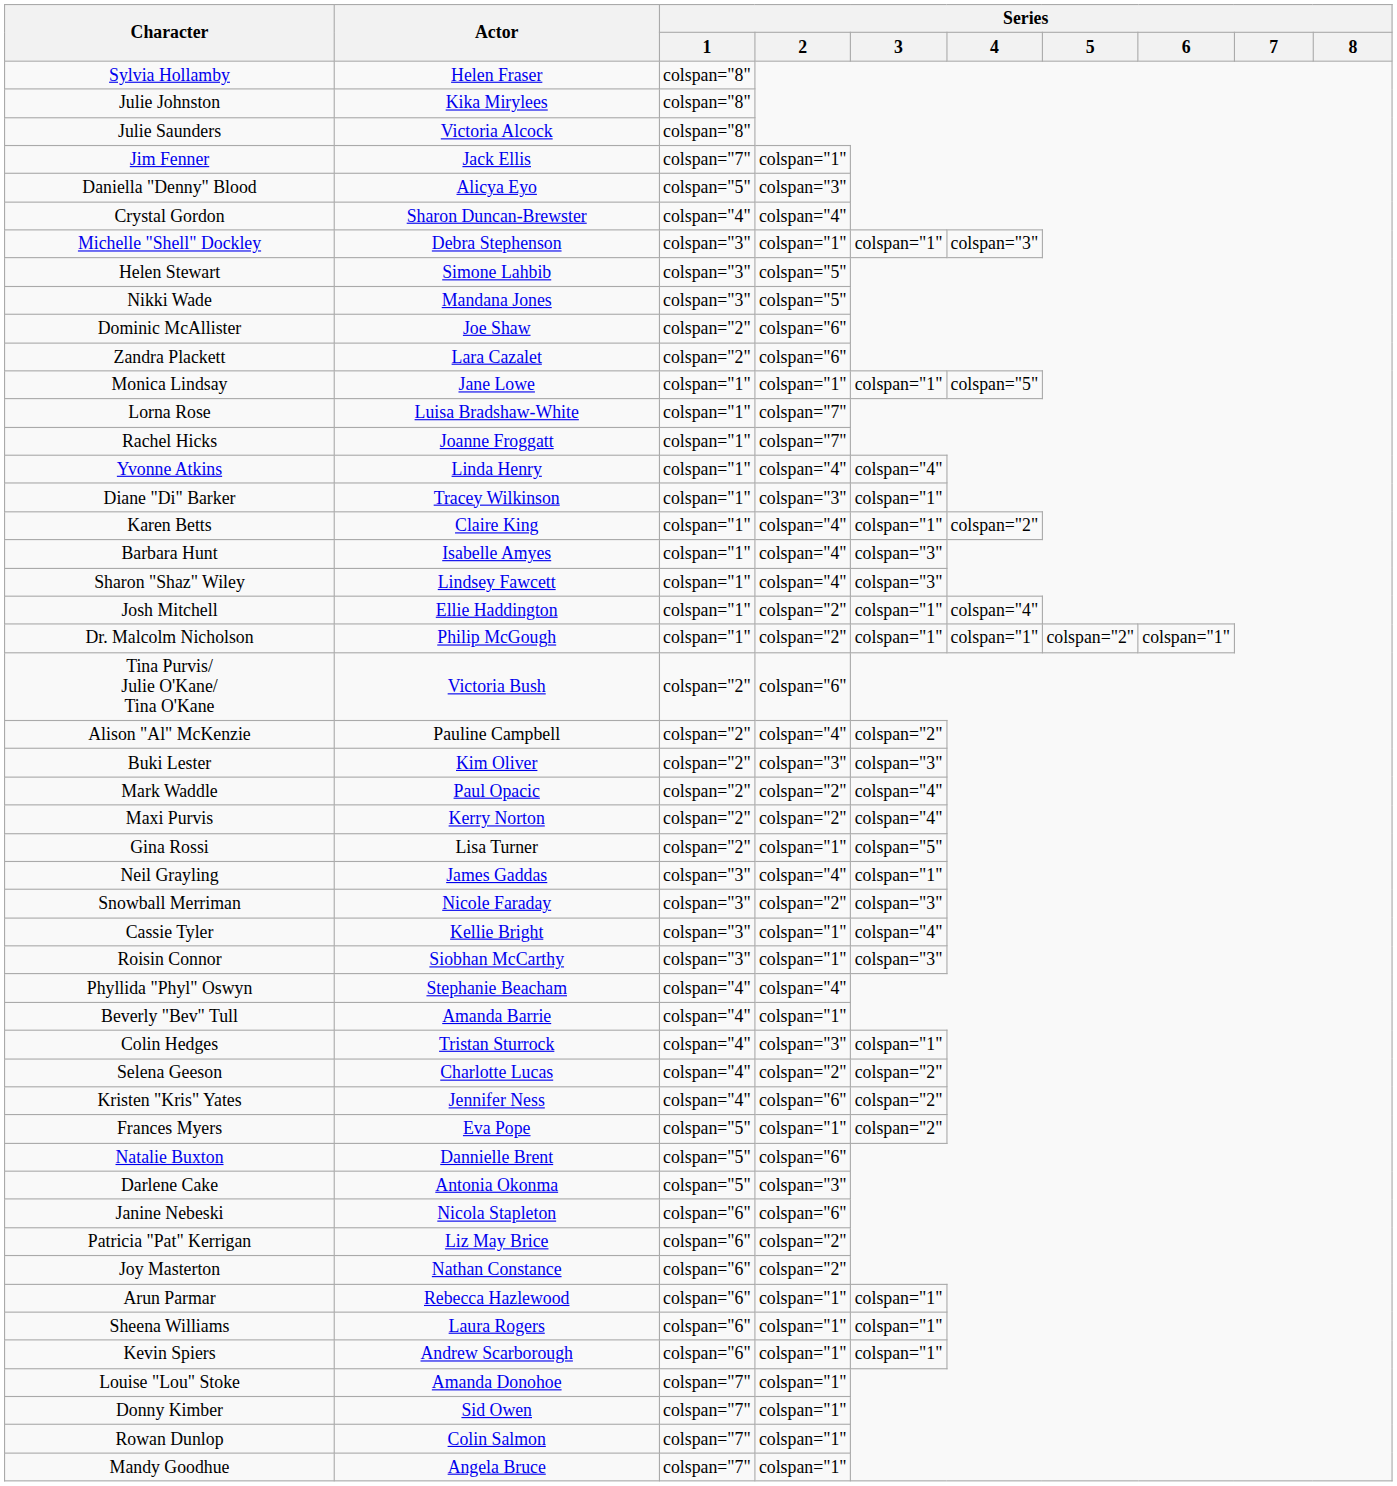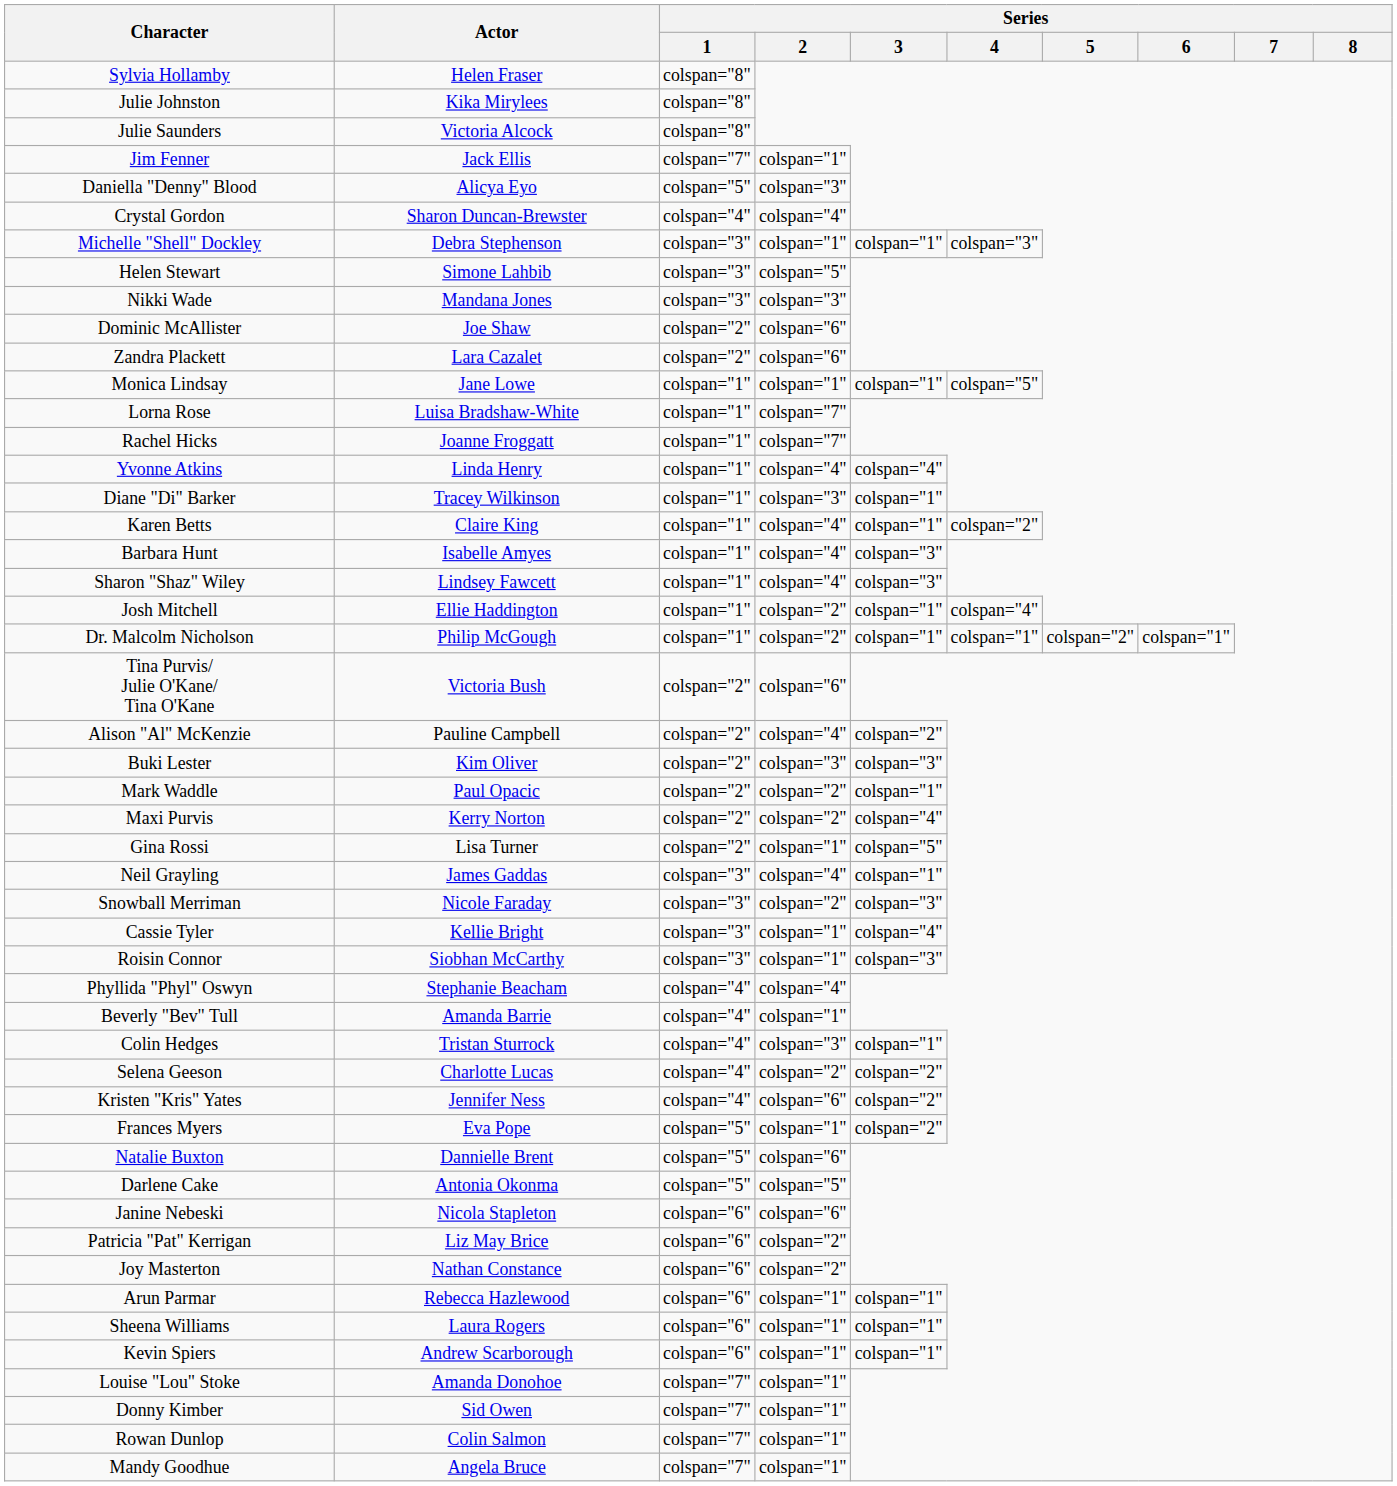(803, 300) colspan="5" -> (803, 300) colspan="3"
(899, 790) colspan="4" -> (899, 790) colspan="1"
(803, 1185) colspan="3" -> (803, 1185) colspan="5"
